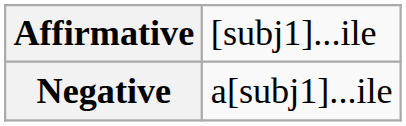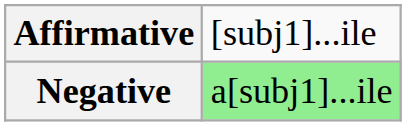(302, 90) no background -> (302, 90) lightgreen background
